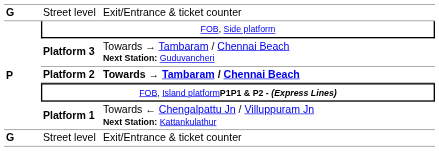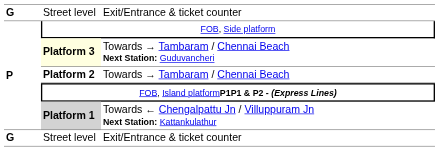(69, 52) no background -> (69, 52) lightyellow background
(201, 74) bold -> (196, 74) normal
(69, 115) no background -> (69, 115) lightgrey background
